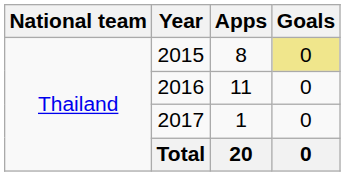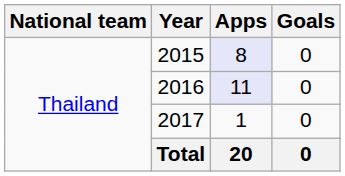(241, 54) no background -> (241, 54) lavender background
(306, 54) khaki background -> (306, 54) no background
(241, 87) no background -> (241, 87) lavender background
